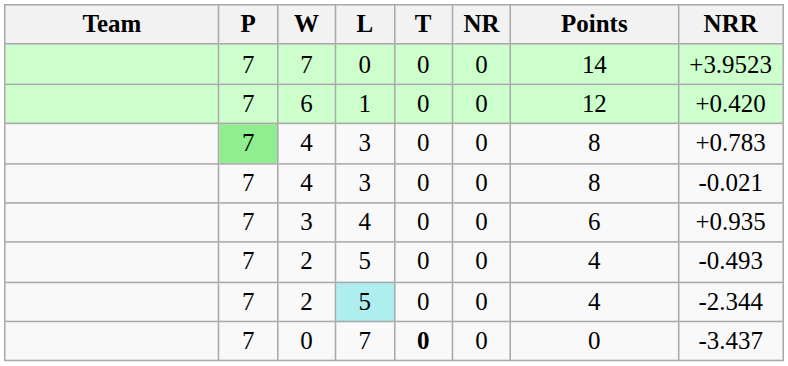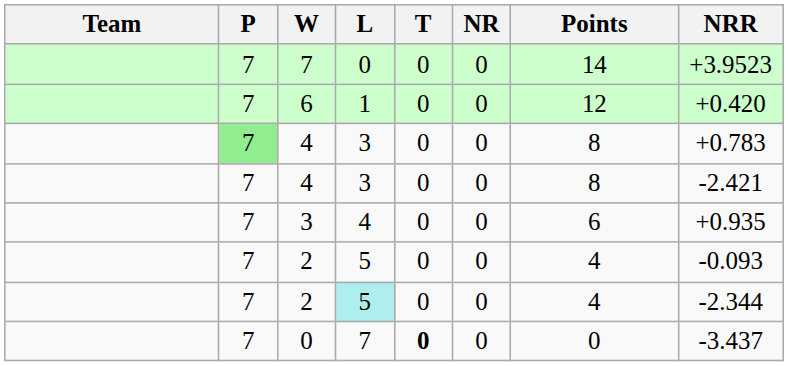(731, 182) -0.021 -> (731, 182) -2.421
(731, 261) -0.493 -> (731, 261) -0.093
